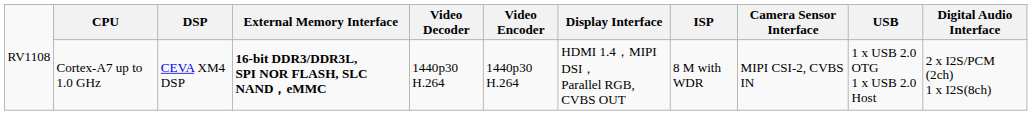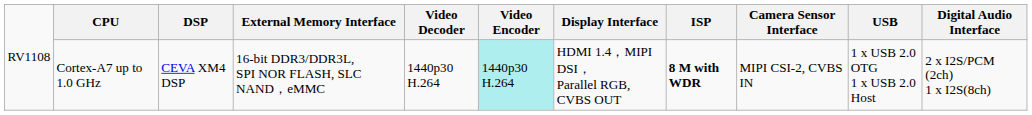(301, 74) bold -> (299, 74) normal
(509, 75) no background -> (505, 75) paleturquoise background
(697, 75) normal -> (694, 75) bold
